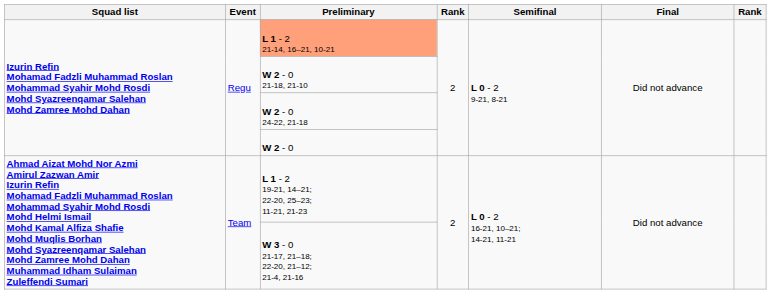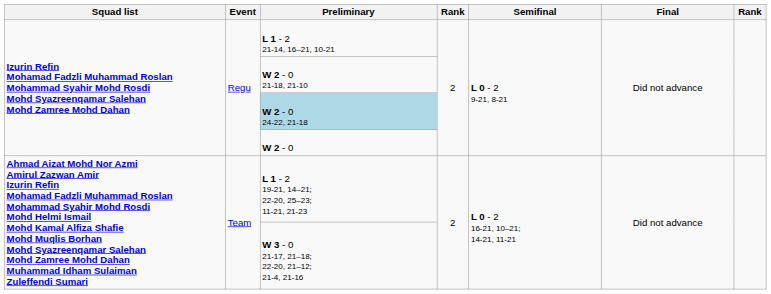(298, 44) lightsalmon background -> (298, 44) no background
(285, 117) no background -> (285, 117) lightblue background
